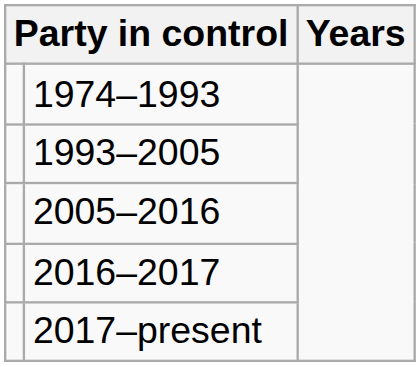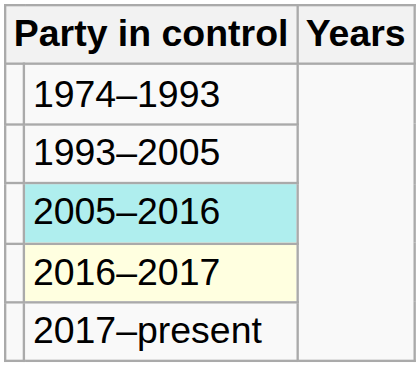(127, 212) no background -> (127, 212) paleturquoise background
(127, 271) no background -> (127, 271) lightyellow background
